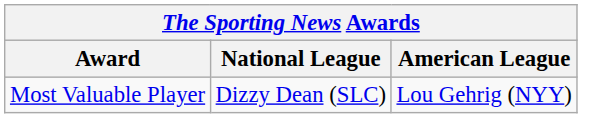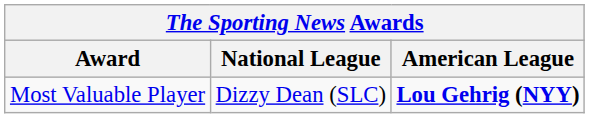(484, 94) normal -> (488, 94) bold
